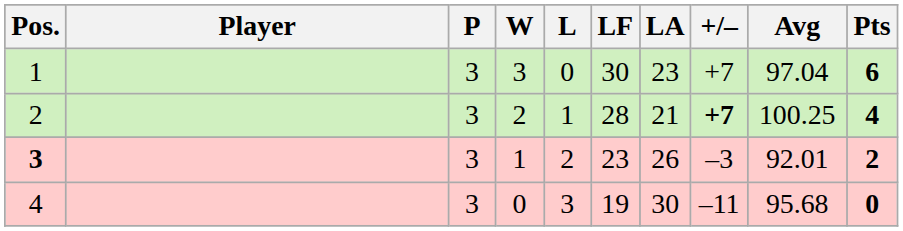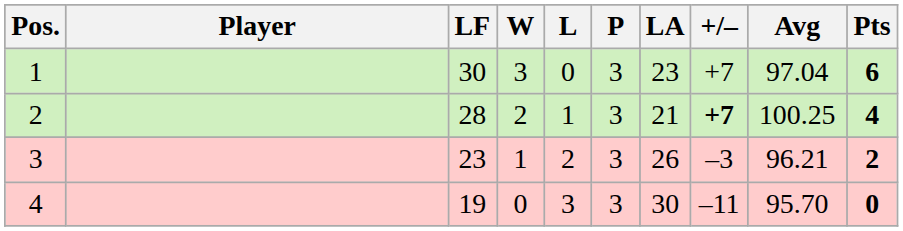columns swapped: (472, 26) <-> (615, 26)
(36, 159) bold -> (36, 159) normal
(797, 159) 92.01 -> (797, 159) 96.21
(797, 203) 95.68 -> (797, 203) 95.70
